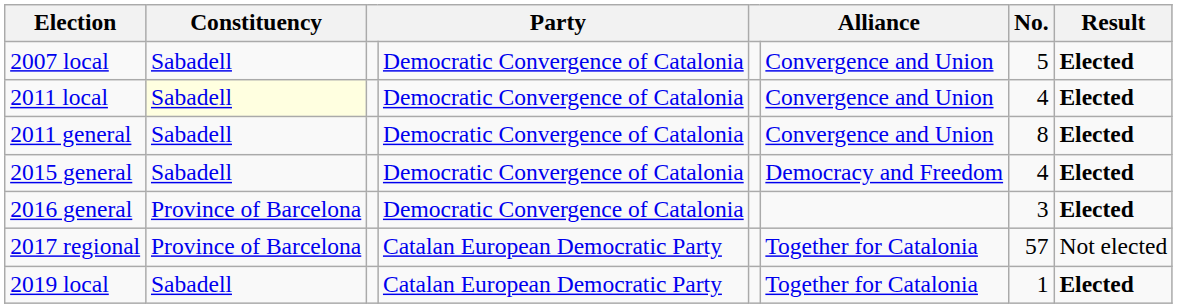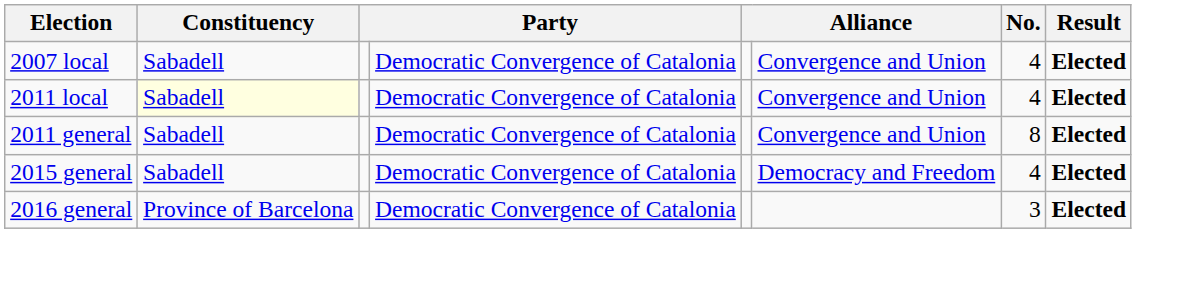(1043, 60) 5 -> (1035, 60) 4
- row: (75, 246)
- row: (59, 284)
